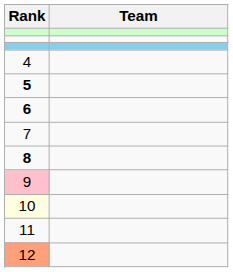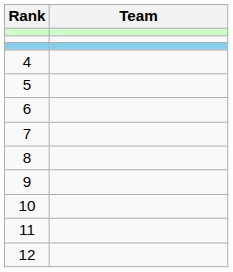(27, 85) bold -> (27, 85) normal
(27, 109) bold -> (27, 109) normal
(27, 158) bold -> (27, 158) normal
(27, 182) pink background -> (27, 182) no background
(27, 206) lightyellow background -> (27, 206) no background
(27, 254) lightsalmon background -> (27, 254) no background
